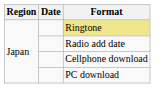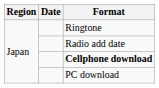(84, 28) khaki background -> (84, 28) no background
(107, 59) normal -> (109, 59) bold
